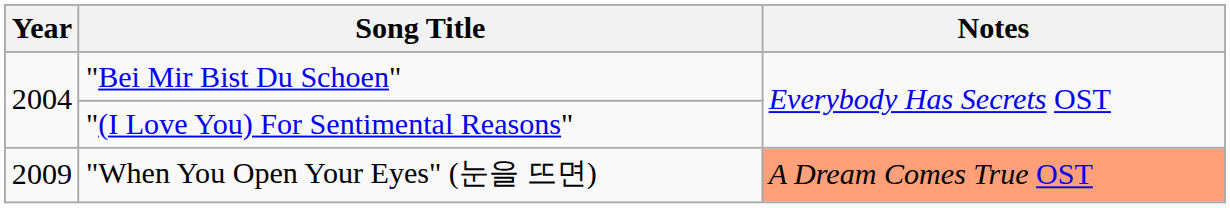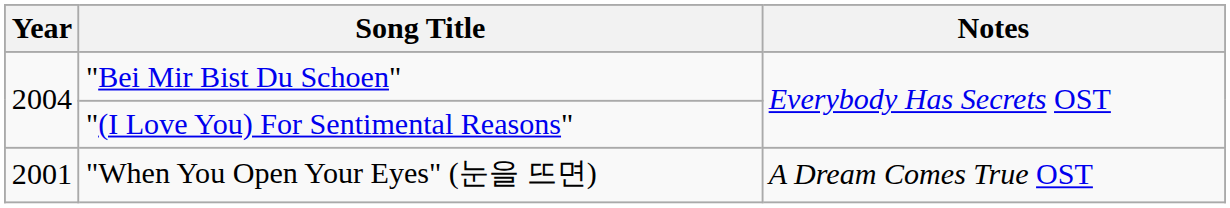(42, 174) 2009 -> (42, 174) 2001
(931, 174) lightsalmon background -> (931, 174) no background
